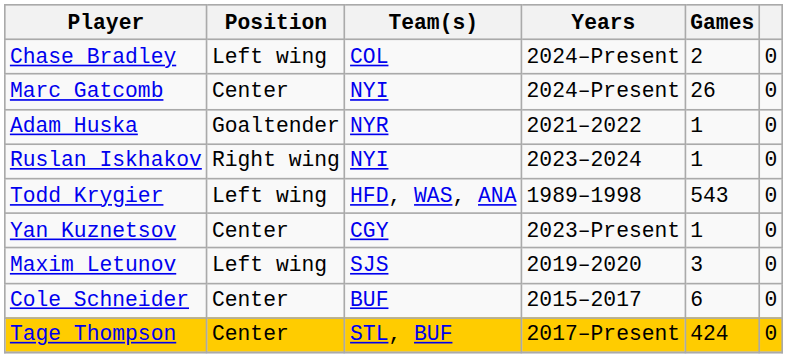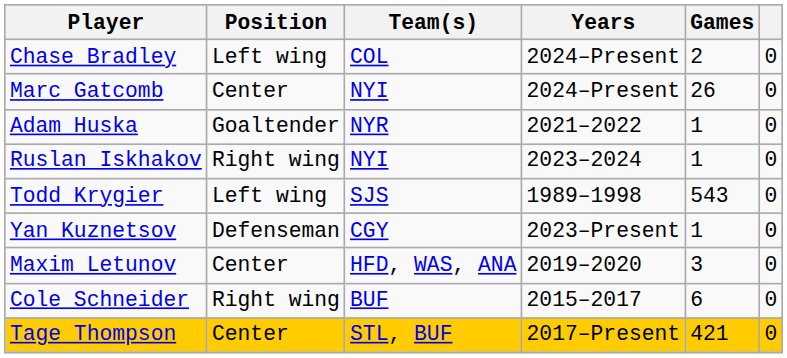(433, 196) HFD, WAS, ANA -> (369, 196) SJS
(250, 231) Center -> (276, 231) Defenseman
(270, 265) Left wing -> (250, 265) Center
(369, 265) SJS -> (433, 265) HFD, WAS, ANA
(250, 300) Center -> (276, 300) Right wing
(709, 335) 424 -> (709, 335) 421
